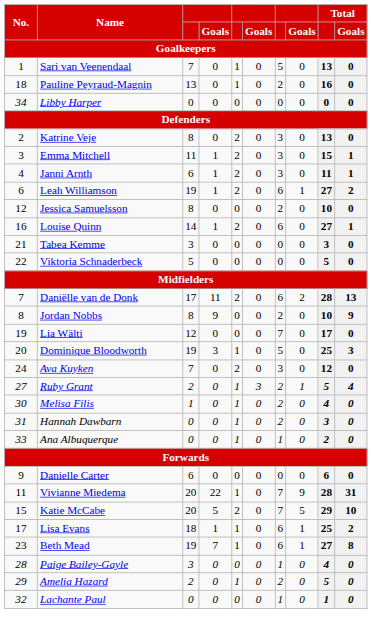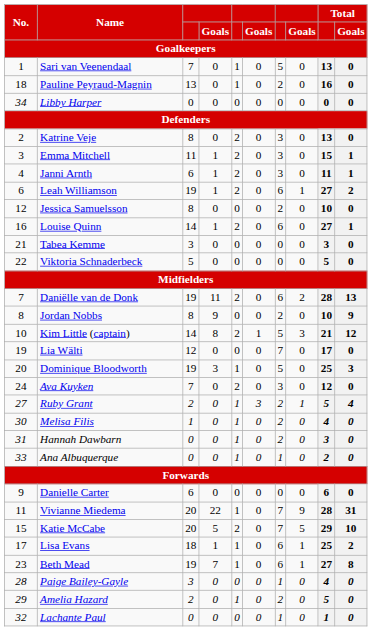(191, 297) 17 -> (191, 297) 19
+ row: (85, 333)
